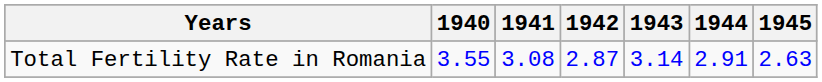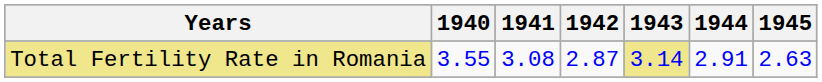(218, 60) no background -> (218, 60) khaki background
(657, 60) no background -> (657, 60) khaki background
